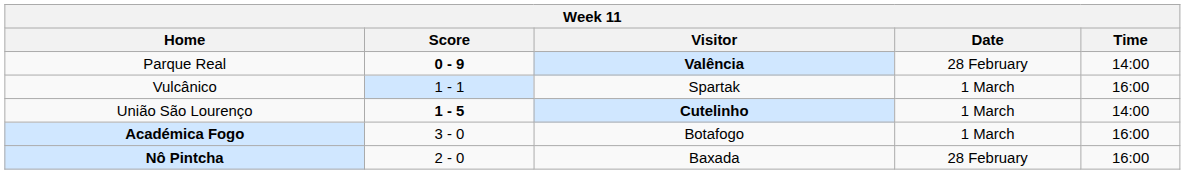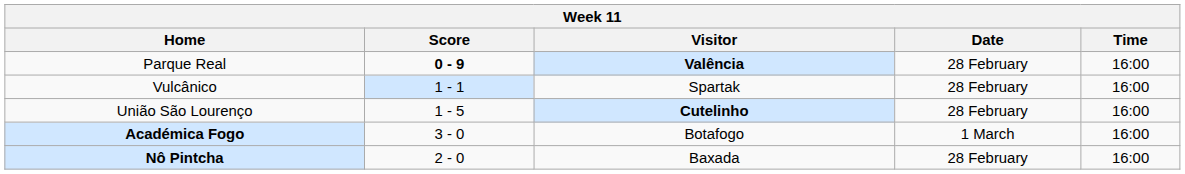(1131, 64) 14:00 -> (1131, 64) 16:00
(988, 87) 1 March -> (988, 87) 28 February
(449, 111) bold -> (449, 111) normal
(988, 111) 1 March -> (988, 111) 28 February
(1131, 111) 14:00 -> (1131, 111) 16:00
